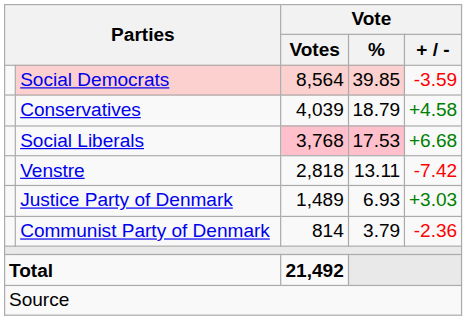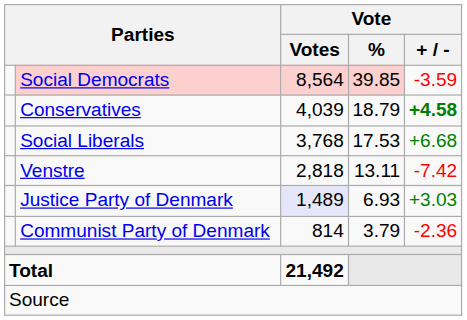(433, 110) normal -> (433, 110) bold
(320, 140) pink background -> (320, 140) no background
(376, 140) pink background -> (376, 140) no background
(320, 200) no background -> (320, 200) lavender background
